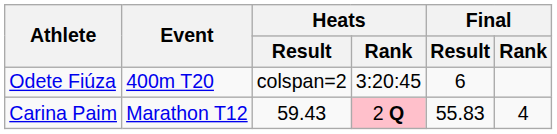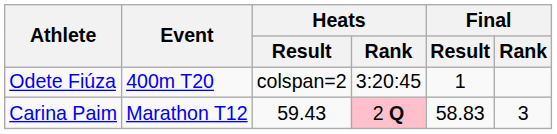(460, 82) 6 -> (460, 82) 1
(460, 113) 55.83 -> (460, 113) 58.83
(523, 113) 4 -> (523, 113) 3
